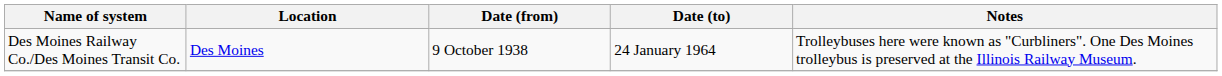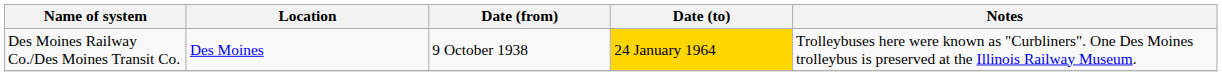(665, 49) no background -> (665, 49) gold background
